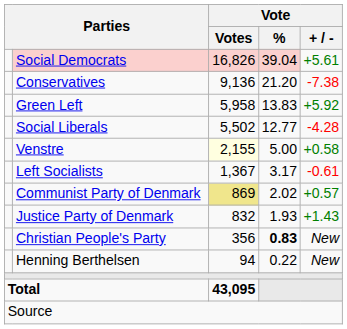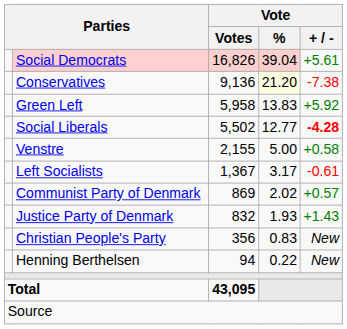(279, 82) no background -> (279, 82) lightyellow background
(323, 127) normal -> (323, 127) bold
(238, 149) lightyellow background -> (238, 149) no background
(243, 194) khaki background -> (243, 194) no background
(283, 238) bold -> (283, 238) normal
